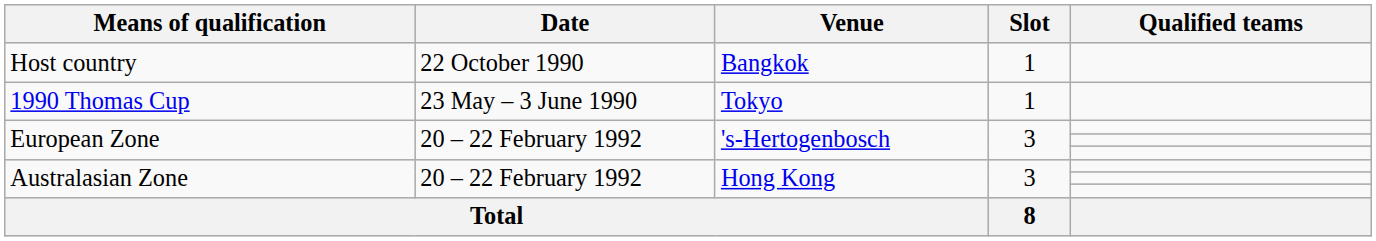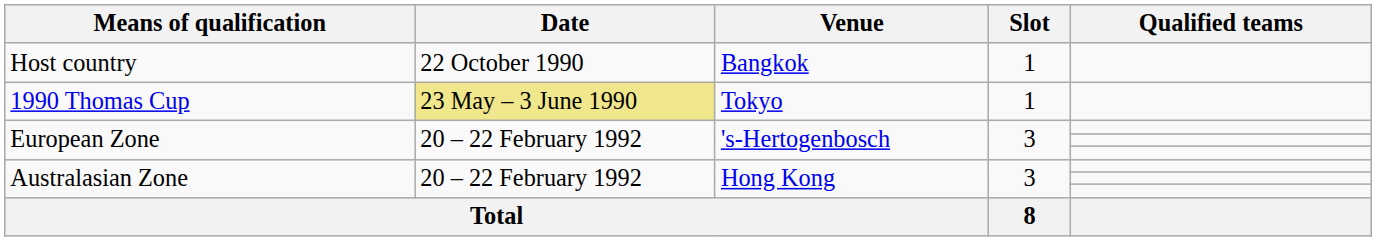(529, 100) no background -> (529, 100) khaki background
